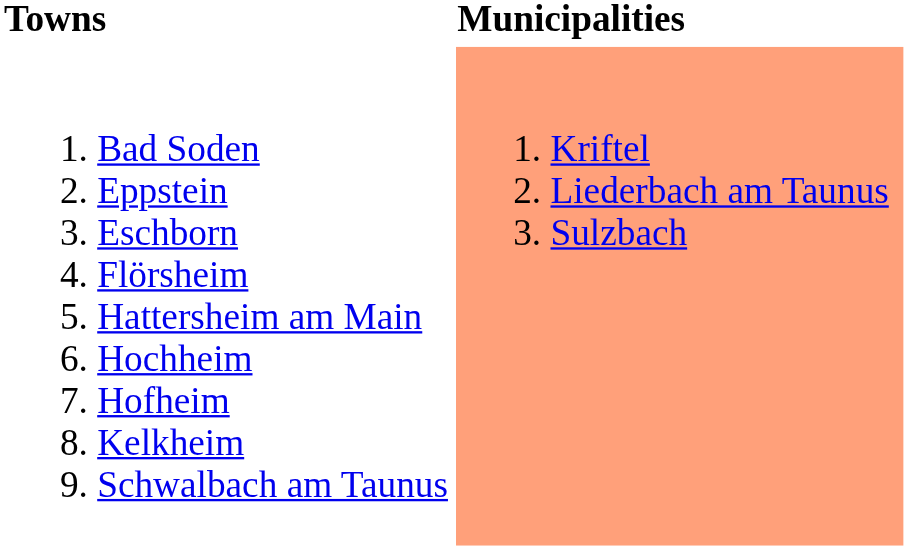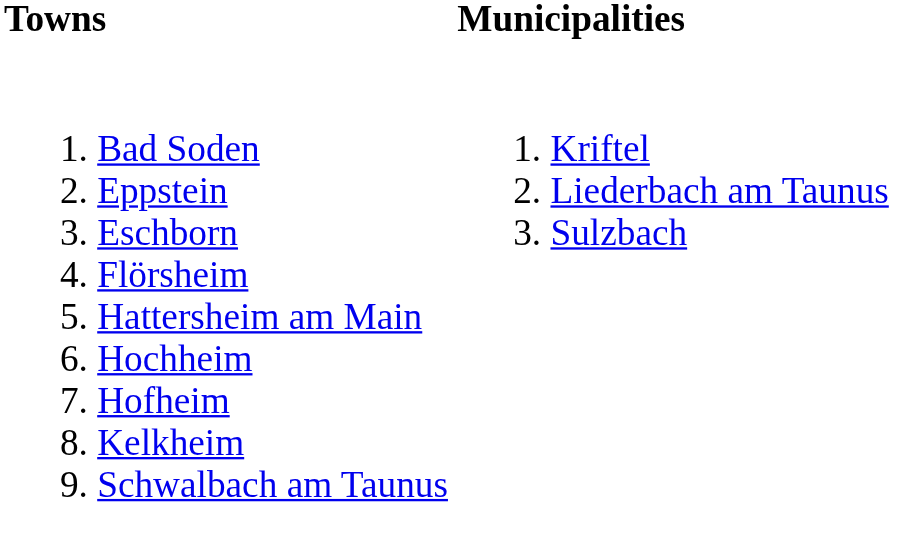(679, 191) lightsalmon background -> (679, 191) no background
